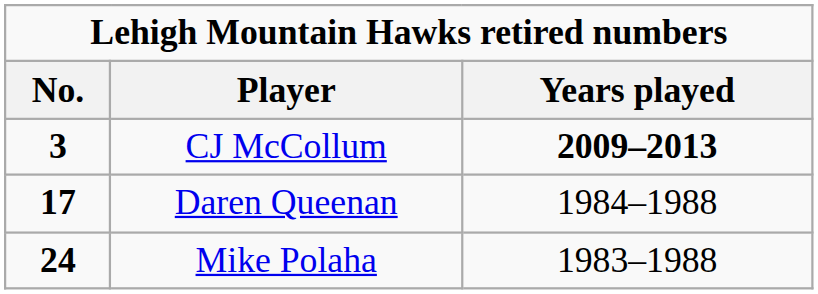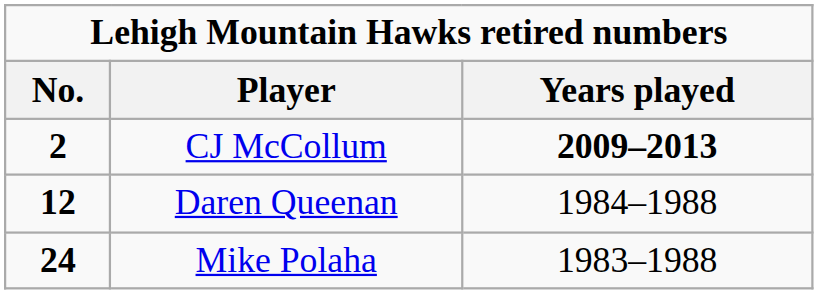(58, 145) 3 -> (58, 145) 2
(58, 202) 17 -> (58, 202) 12
